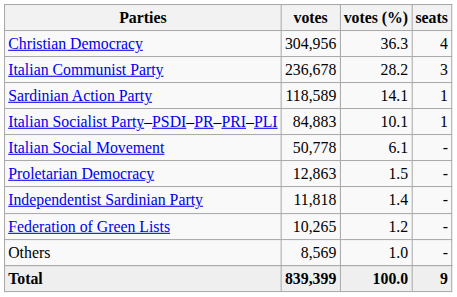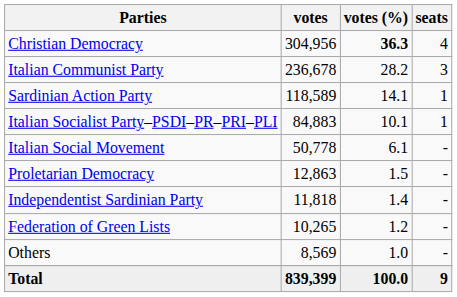(394, 43) normal -> (394, 43) bold
